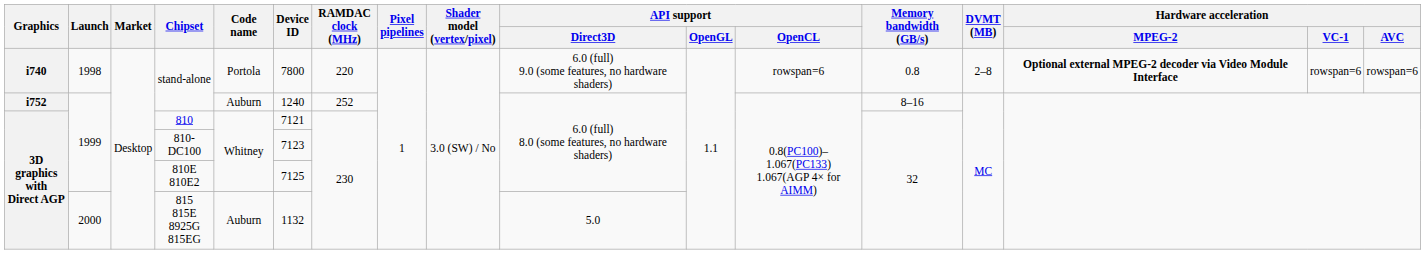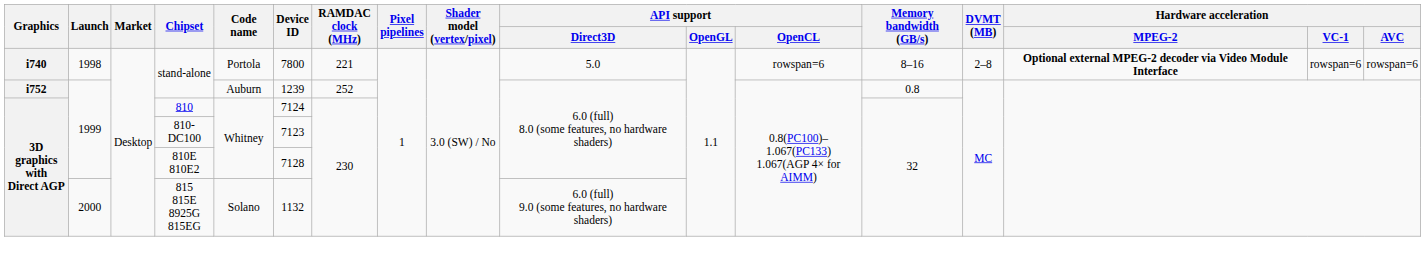(345, 70) 220 -> (345, 64) 221
(593, 70) 6.0 (full) 9.0 (some features, no hardware shaders) -> (593, 64) 5.0
(912, 70) 0.8 -> (912, 64) 8–16
(293, 102) 1240 -> (293, 89) 1239
(912, 102) 8–16 -> (912, 89) 0.8
(293, 120) 7121 -> (293, 107) 7124
(293, 176) 7125 -> (293, 163) 7128
(244, 220) Auburn -> (244, 207) Solano
(593, 220) 5.0 -> (593, 207) 6.0 (full) 9.0 (some features, no hardware shaders)
